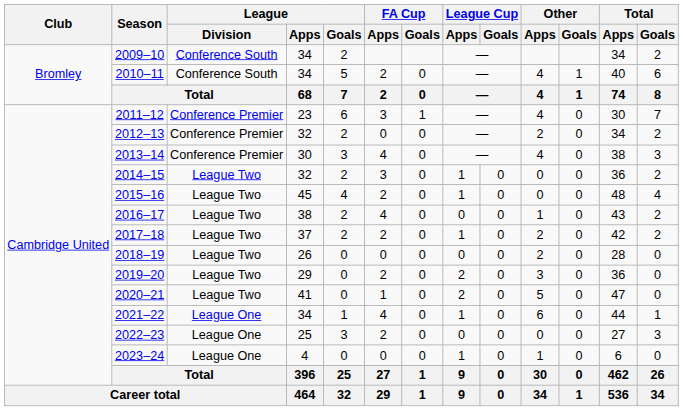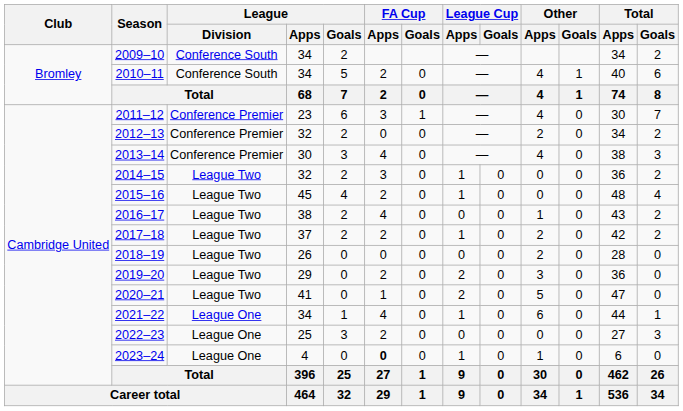(383, 355) normal -> (383, 355) bold
